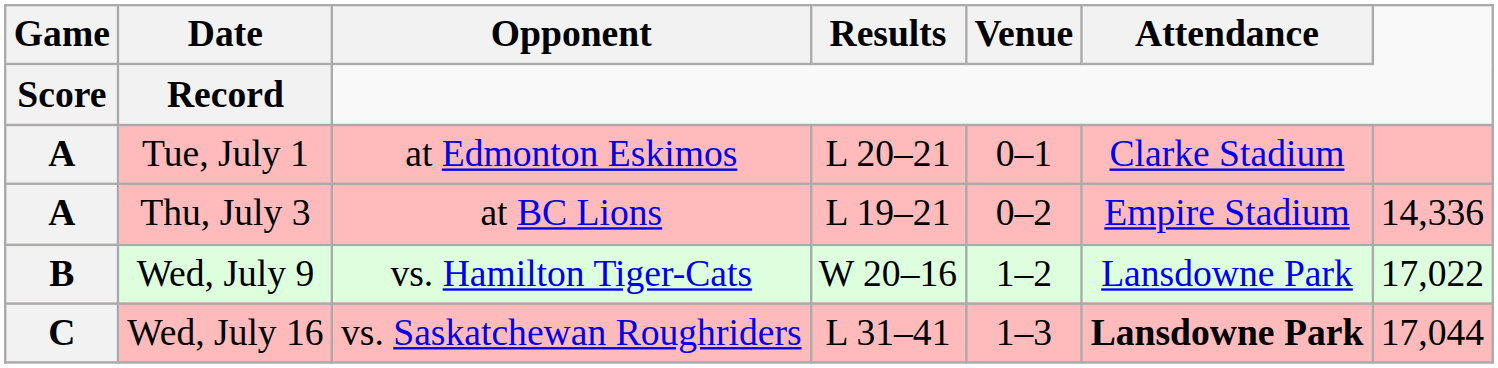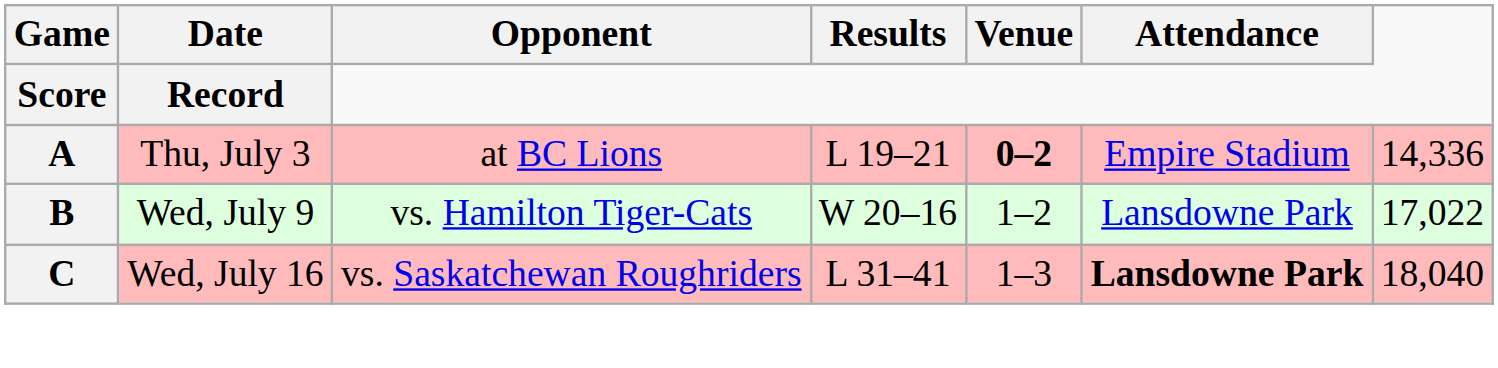- row: (225, 153)
(1024, 213) normal -> (1024, 153) bold
(1432, 332) 17,044 -> (1432, 272) 18,040
